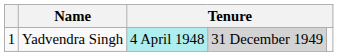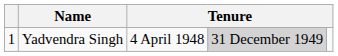(167, 39) paleturquoise background -> (167, 39) no background
